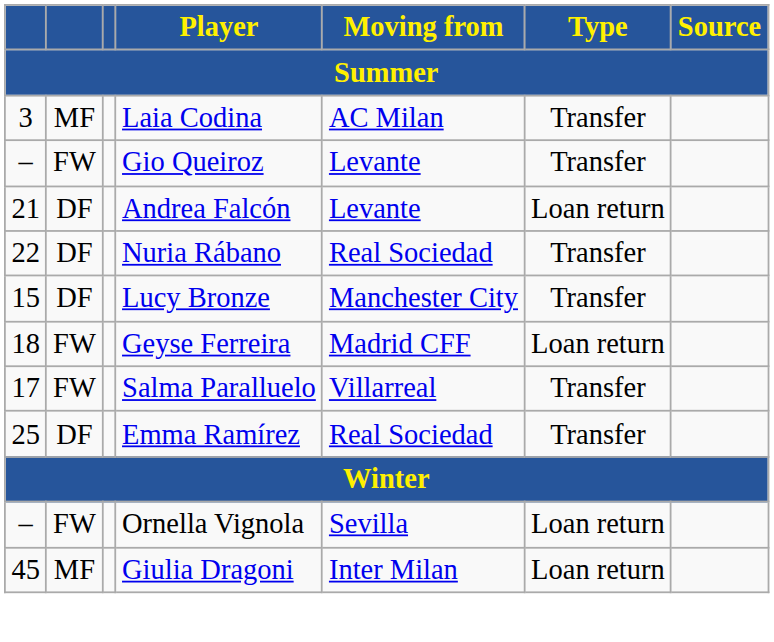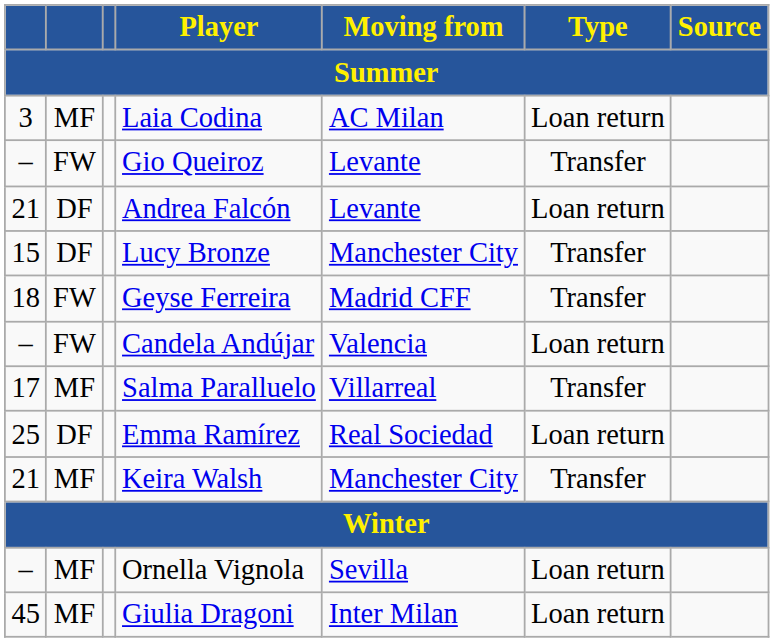(598, 117) Transfer -> (598, 117) Loan return
- row: (202, 252)
(598, 343) Loan return -> (598, 298) Transfer
+ row: (218, 343)
(74, 388) FW -> (74, 388) MF
(598, 433) Transfer -> (598, 433) Loan return
+ row: (192, 478)
(74, 523) FW -> (74, 569) MF
